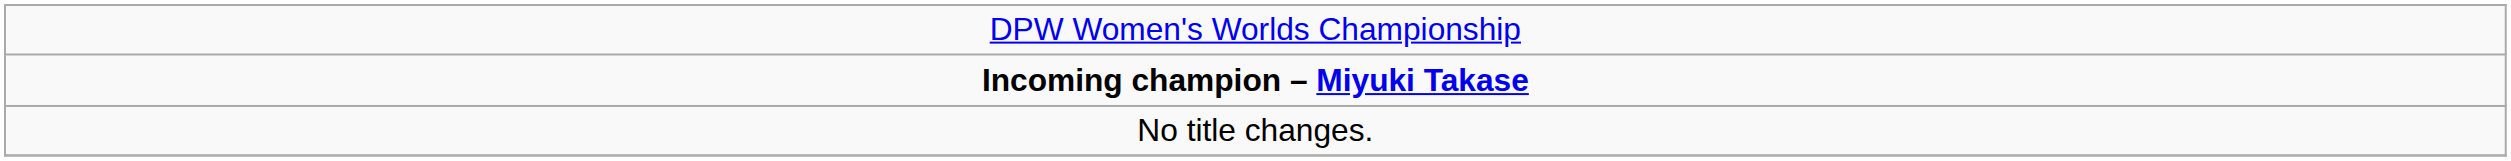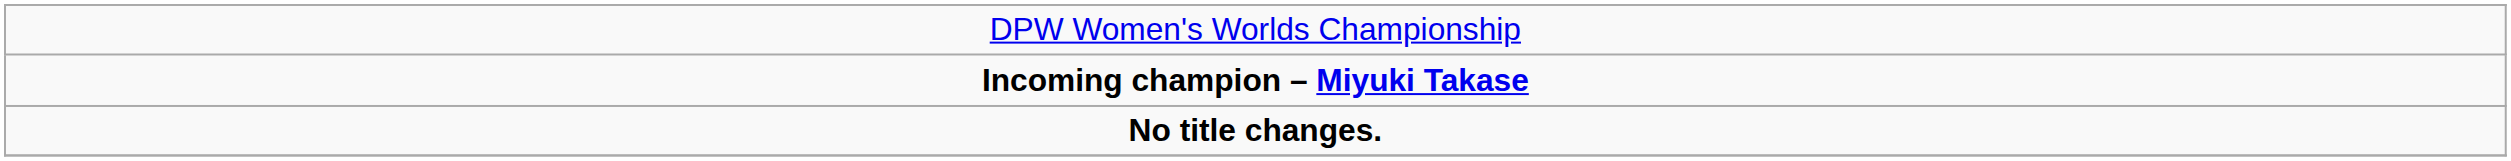(1255, 130) normal -> (1255, 130) bold
